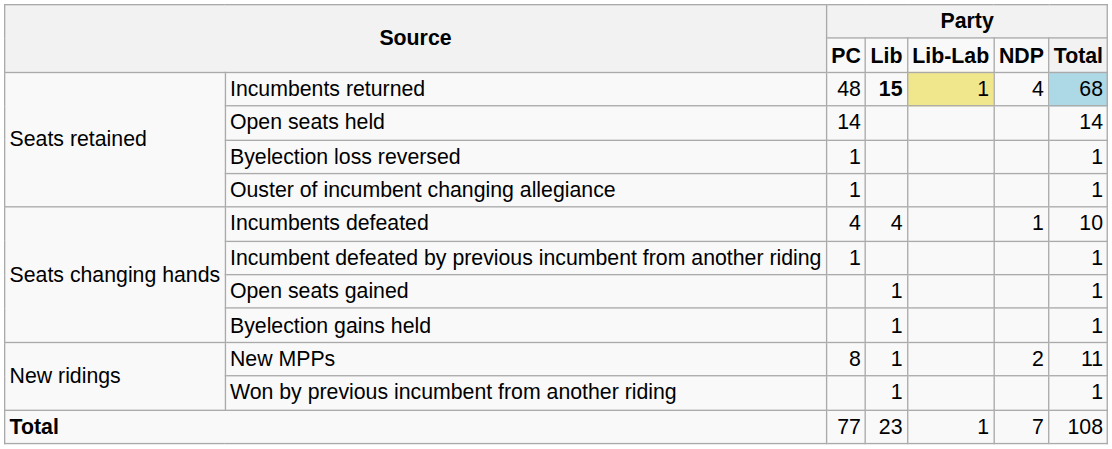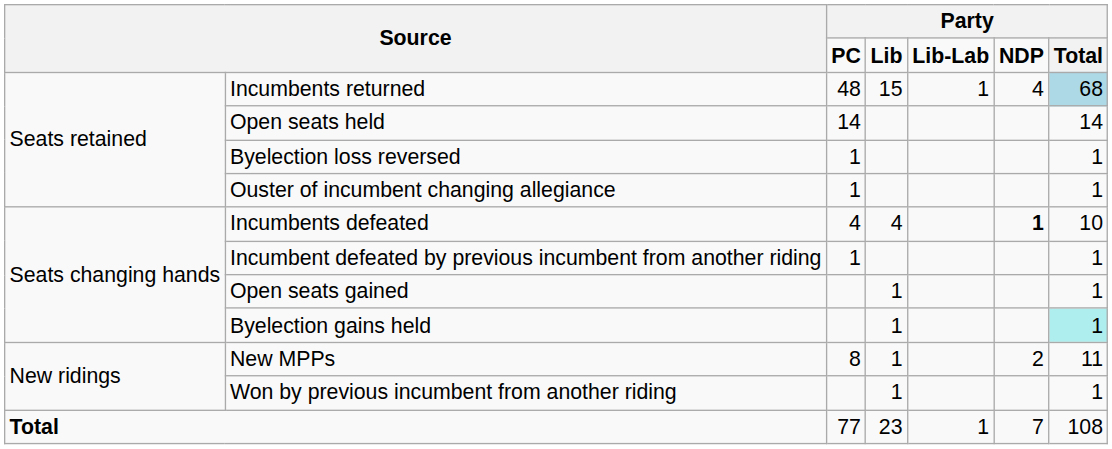(891, 88) bold -> (891, 88) normal
(983, 88) khaki background -> (983, 88) no background
(1038, 223) normal -> (1038, 223) bold
(1097, 325) no background -> (1097, 325) paleturquoise background
